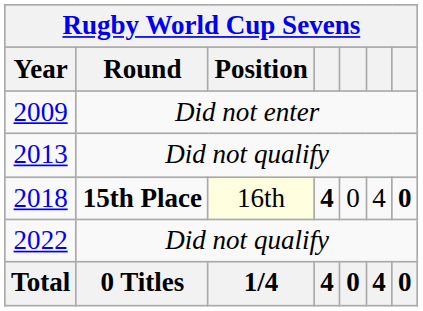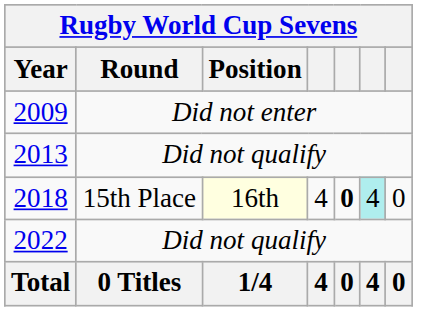(142, 197) bold -> (139, 197) normal
(327, 197) bold -> (321, 197) normal
(353, 197) normal -> (347, 197) bold
(379, 197) no background -> (373, 197) paleturquoise background
(405, 197) bold -> (399, 197) normal
